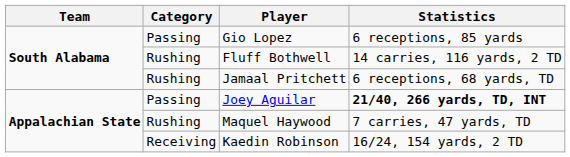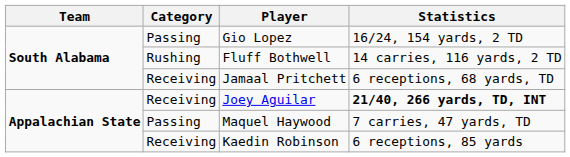(438, 37) 6 receptions, 85 yards -> (438, 37) 16/24, 154 yards, 2 TD
(174, 79) Rushing -> (181, 79) Receiving
(174, 100) Passing -> (181, 100) Receiving
(174, 121) Rushing -> (174, 121) Passing
(438, 142) 16/24, 154 yards, 2 TD -> (438, 142) 6 receptions, 85 yards
